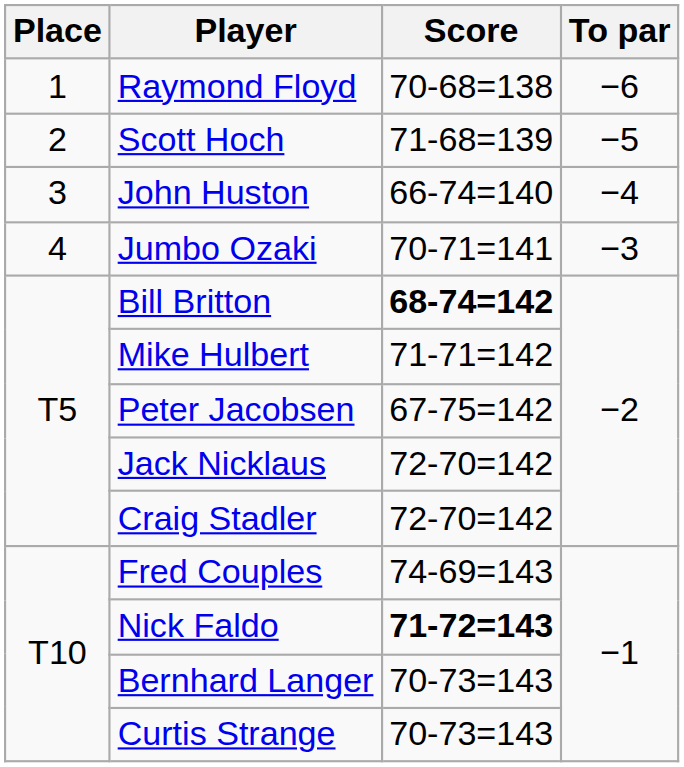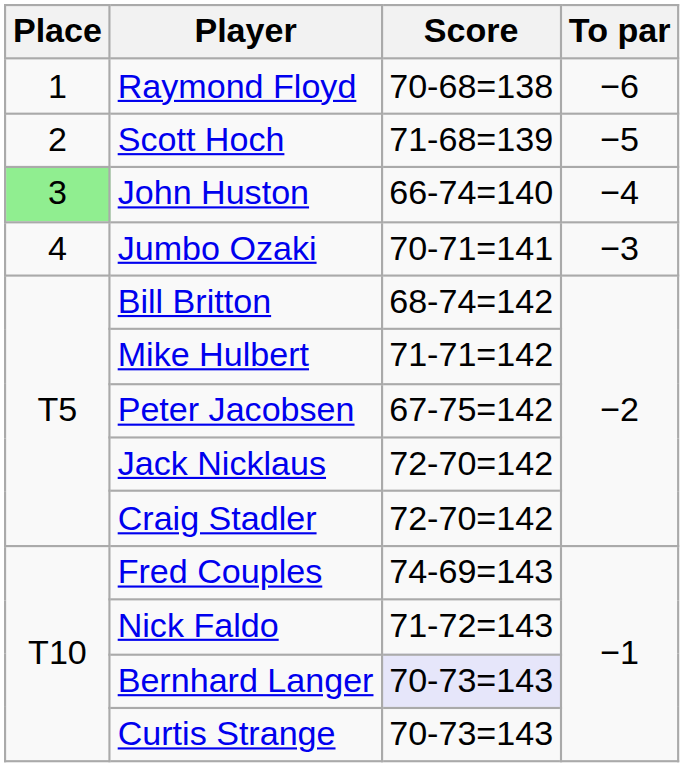(57, 193) no background -> (57, 193) lightgreen background
(471, 301) bold -> (471, 301) normal
(471, 626) bold -> (471, 626) normal
(471, 680) no background -> (471, 680) lavender background
